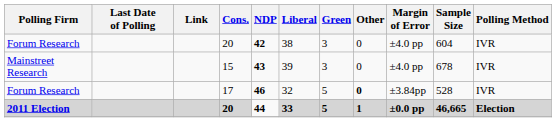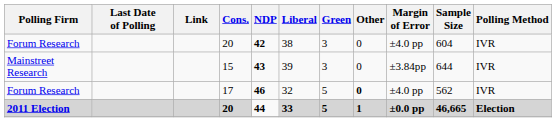(406, 66) ±4.0 pp -> (408, 66) ±3.84pp
(444, 66) 678 -> (444, 66) 644
(408, 90) ±3.84pp -> (406, 90) ±4.0 pp
(444, 90) 528 -> (444, 90) 562
